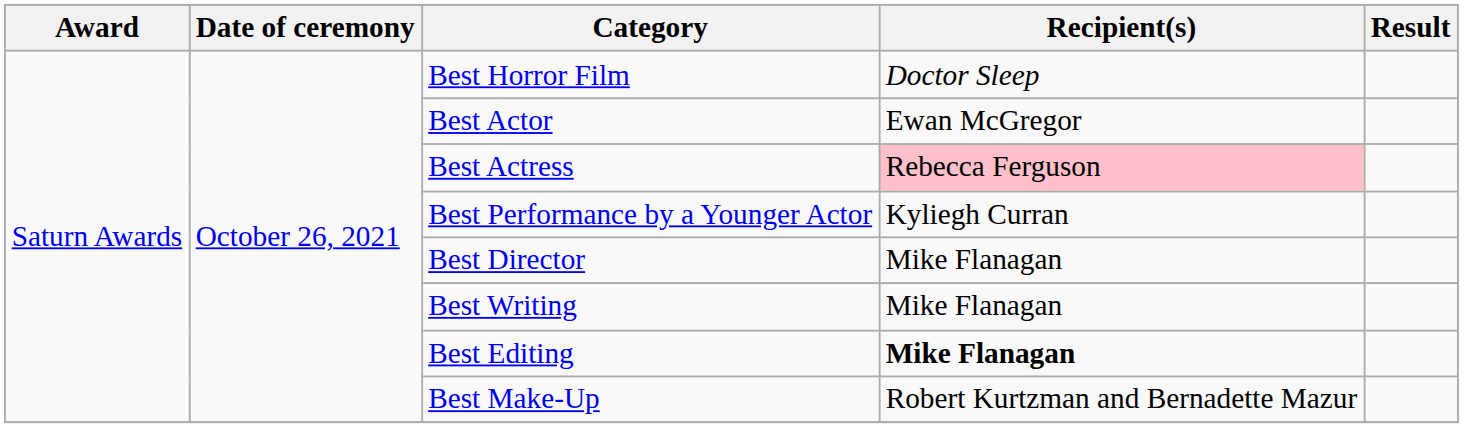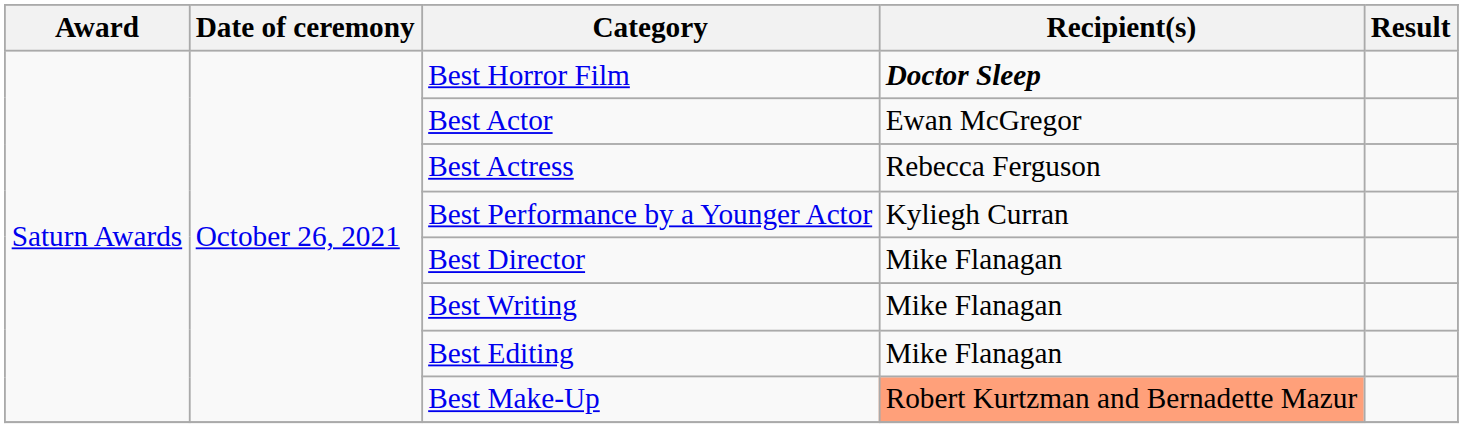(963, 74) normal -> (963, 74) bold
(993, 167) pink background -> (993, 167) no background
(980, 352) bold -> (974, 352) normal
(1121, 399) no background -> (1121, 399) lightsalmon background
